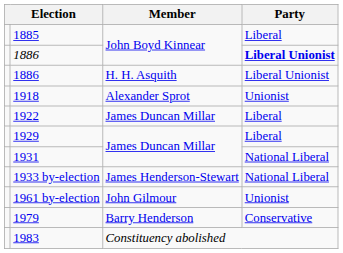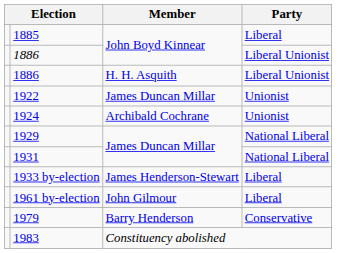(290, 55) bold -> (287, 55) normal
- row: (26, 95)
(263, 116) Liberal -> (267, 95) Unionist
+ row: (26, 116)
(263, 136) Liberal -> (287, 136) National Liberal
(287, 177) National Liberal -> (263, 177) Liberal
(267, 197) Unionist -> (263, 197) Liberal
